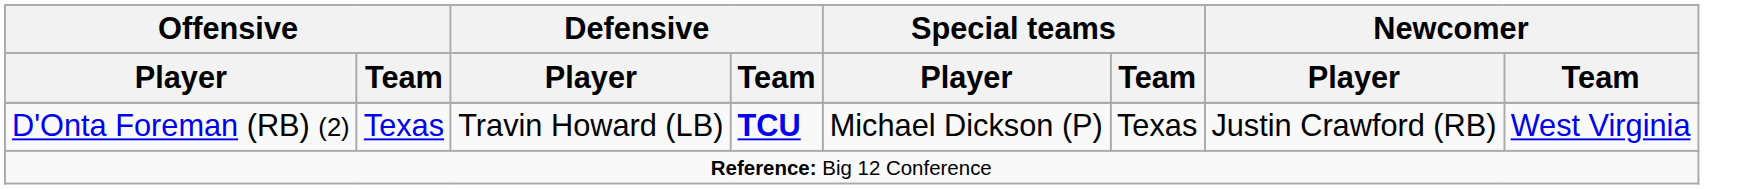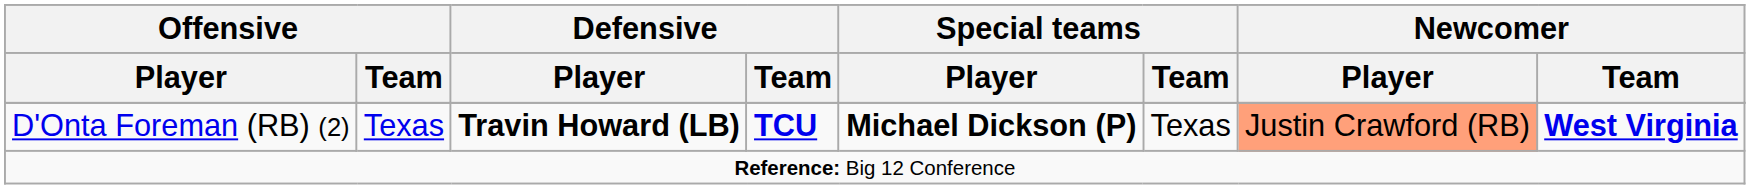(591, 126) normal -> (599, 126) bold
(966, 126) normal -> (991, 126) bold
(1354, 126) no background -> (1387, 126) lightsalmon background
(1601, 126) normal -> (1641, 126) bold
